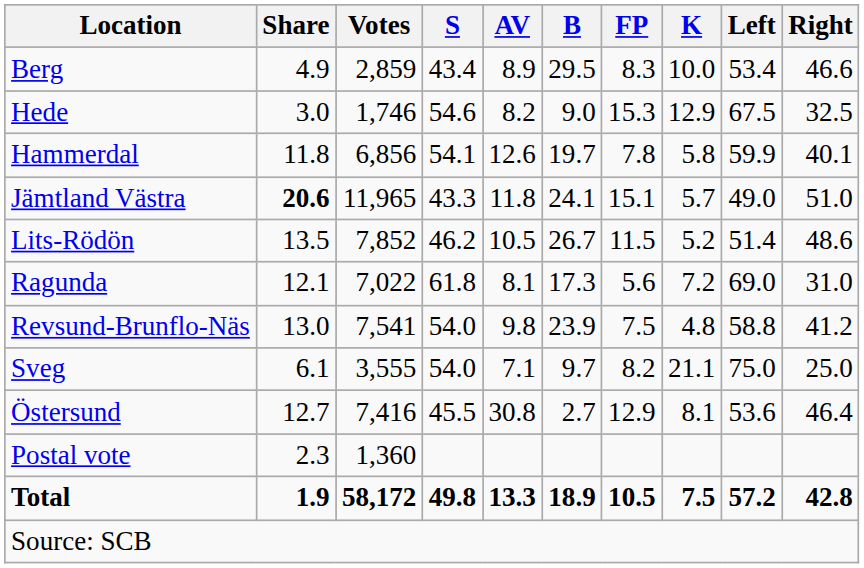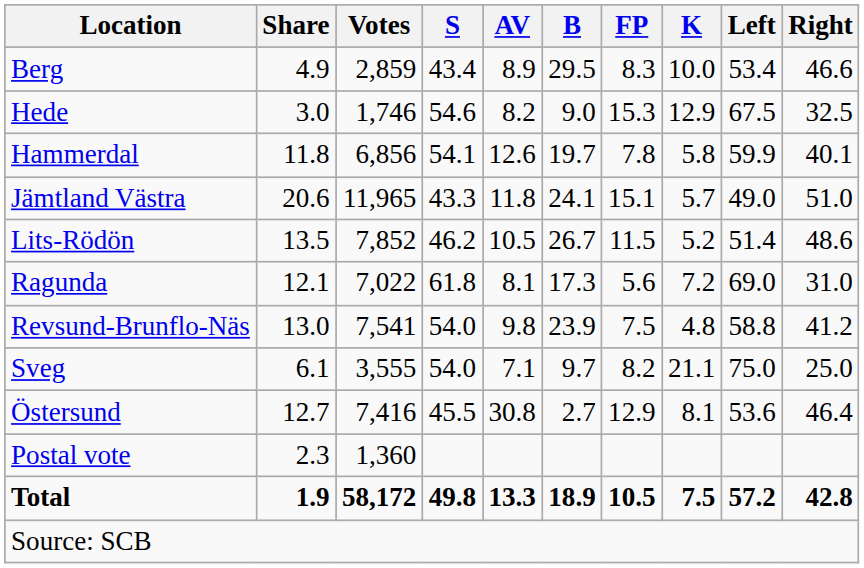(306, 197) bold -> (306, 197) normal
